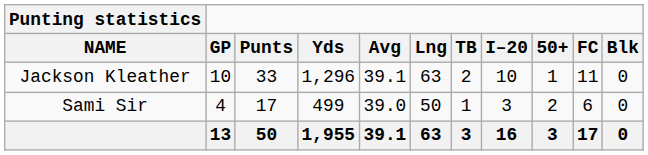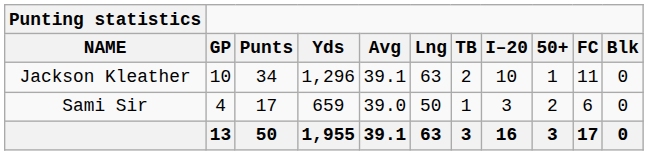(266, 77) 33 -> (266, 77) 34
(328, 106) 499 -> (328, 106) 659
